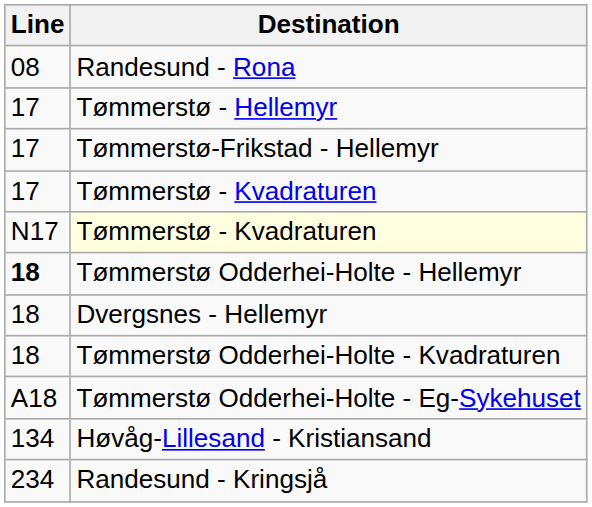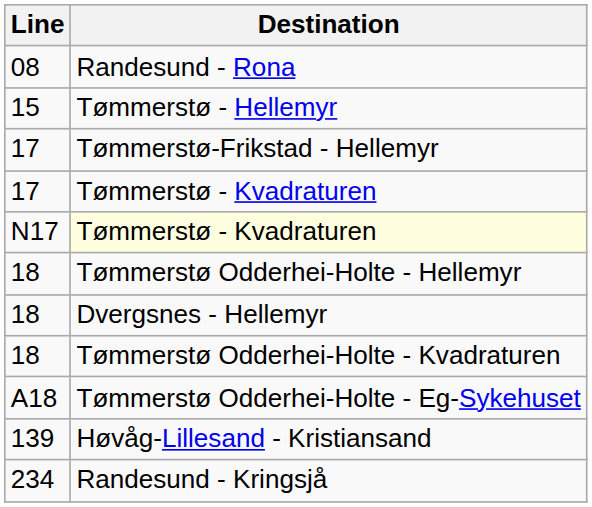(25, 107) 17 -> (25, 107) 15
(25, 273) bold -> (25, 273) normal
(33, 438) 134 -> (33, 438) 139
